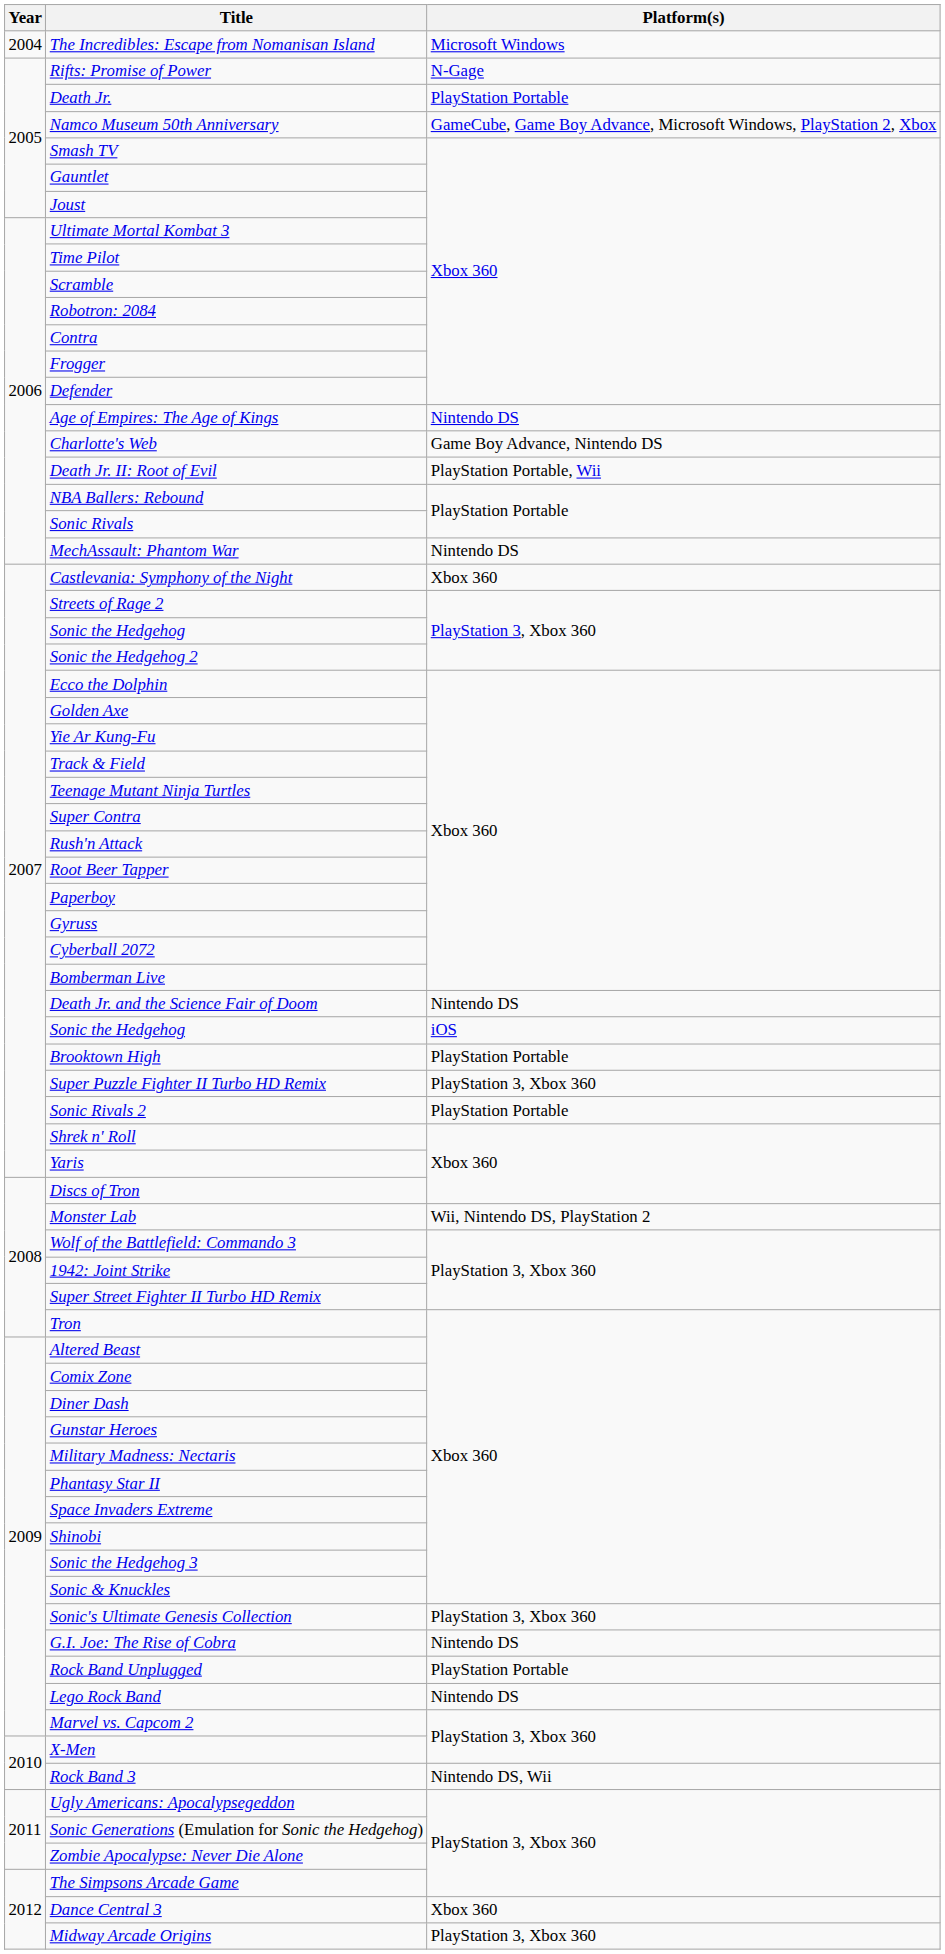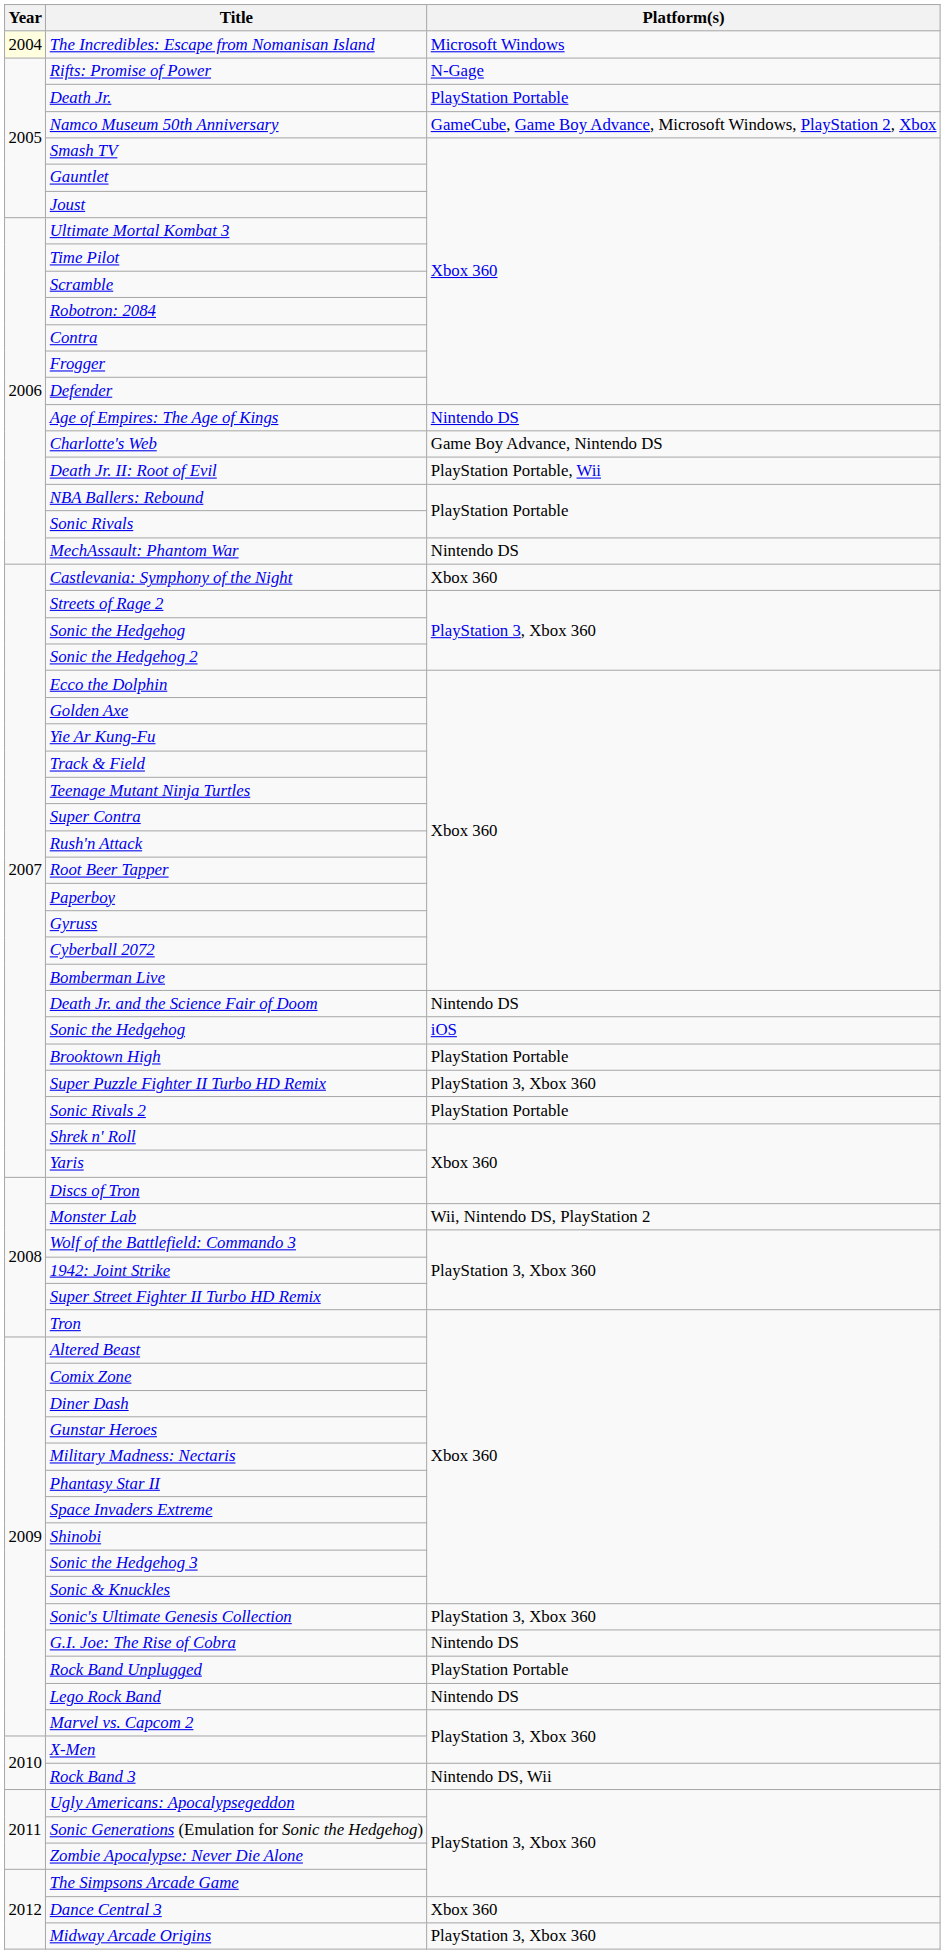(25, 44) no background -> (25, 44) lightyellow background
